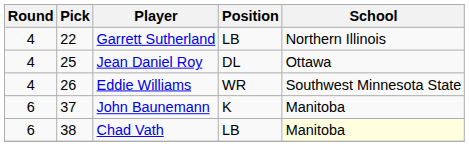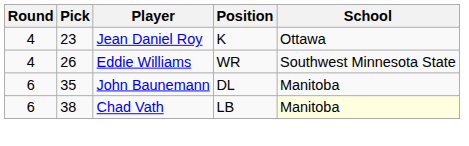- row: (156, 39)
(68, 62) 25 -> (68, 39) 23
(231, 62) DL -> (221, 39) K
(68, 108) 37 -> (68, 85) 35
(227, 108) K -> (226, 85) DL
